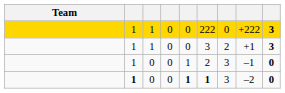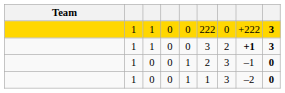(249, 46) normal -> (249, 46) bold
(134, 79) bold -> (134, 79) normal
(188, 79) bold -> (188, 79) normal
(207, 79) bold -> (207, 79) normal
